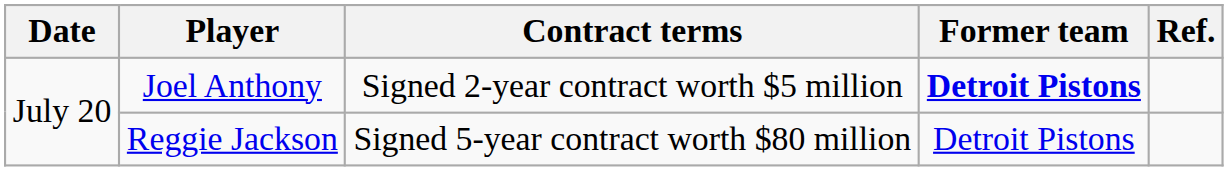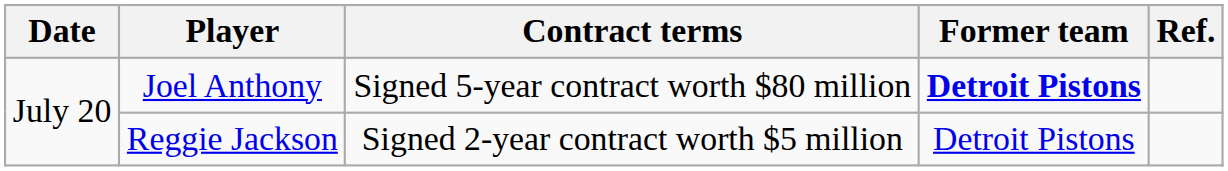(632, 84) Signed 2-year contract worth $5 million -> (632, 84) Signed 5-year contract worth $80 million
(632, 138) Signed 5-year contract worth $80 million -> (632, 138) Signed 2-year contract worth $5 million
